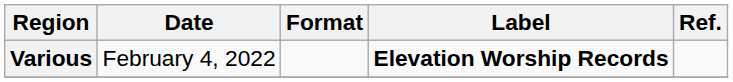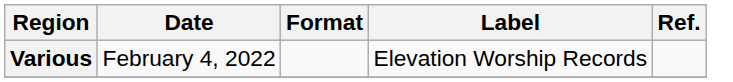(521, 58) bold -> (510, 58) normal
